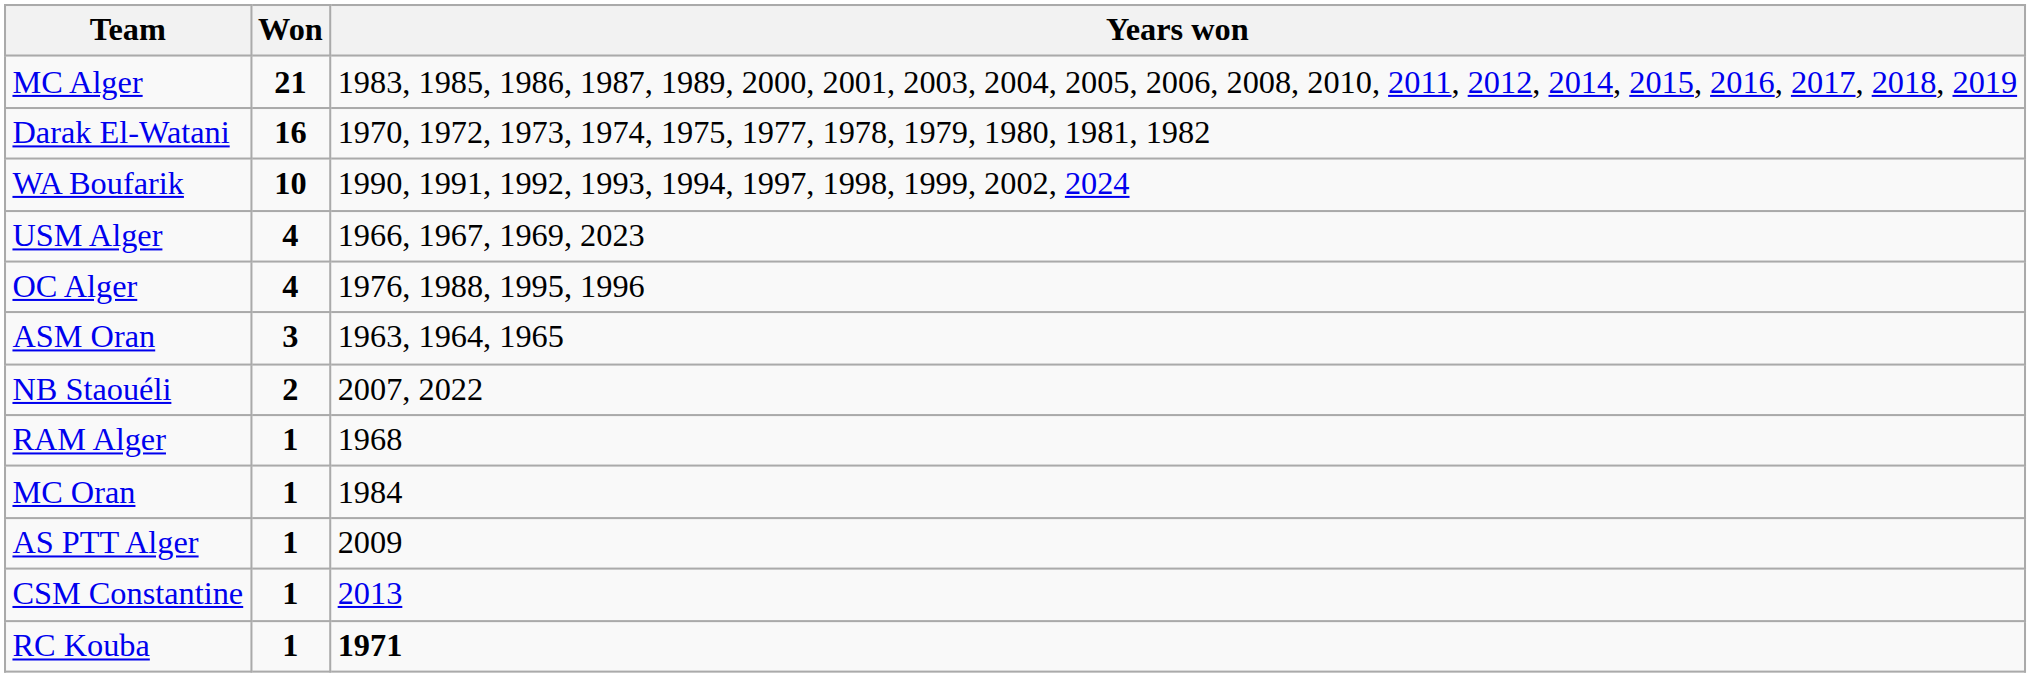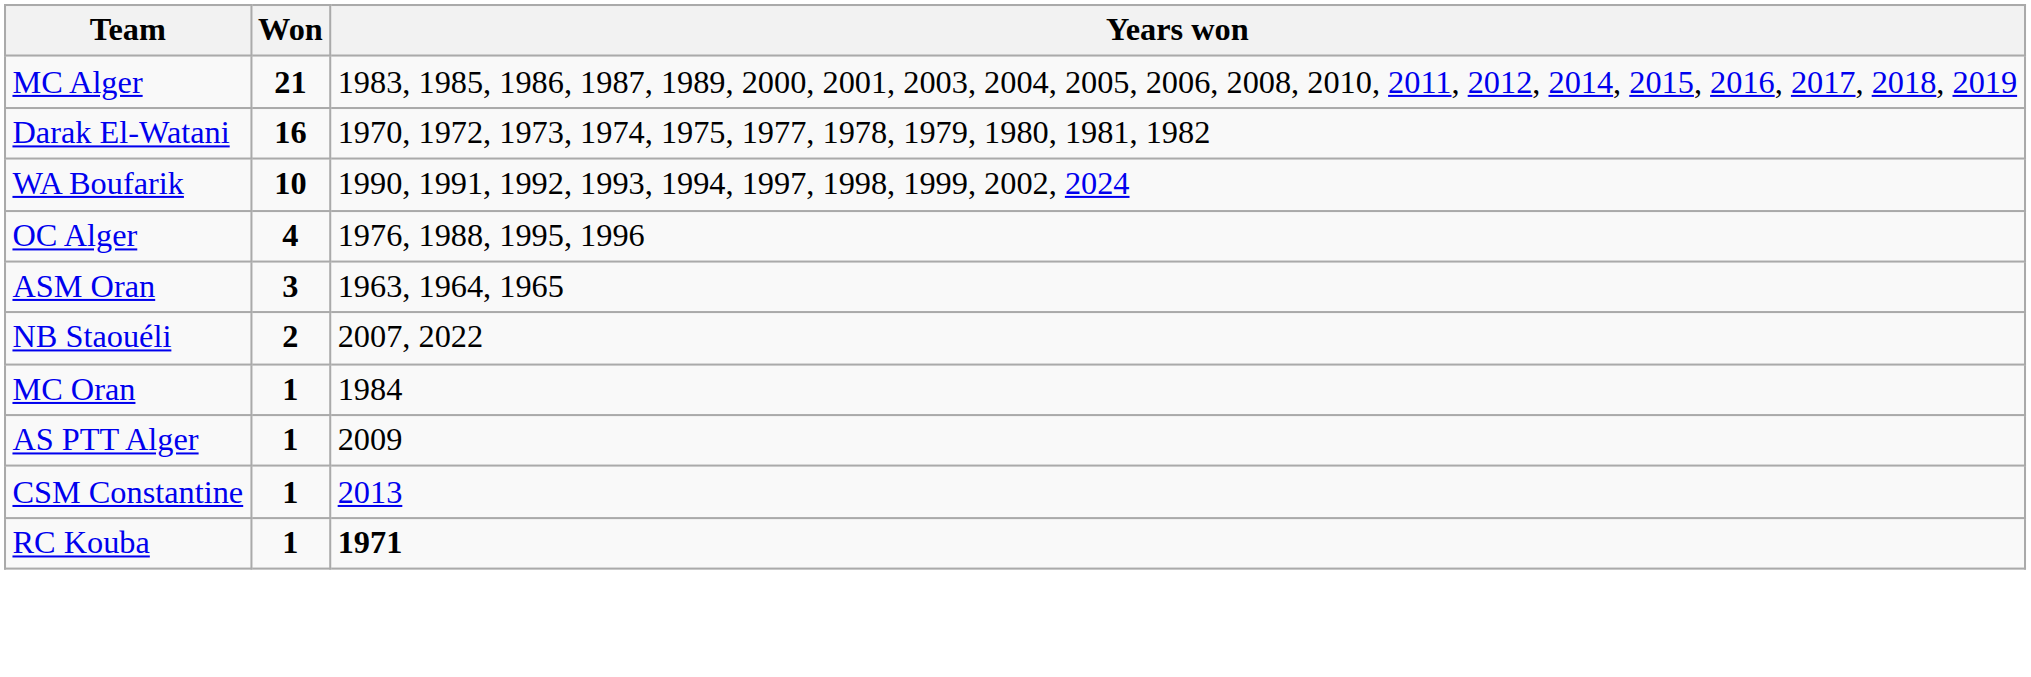- row: (87, 235)
- row: (89, 440)
